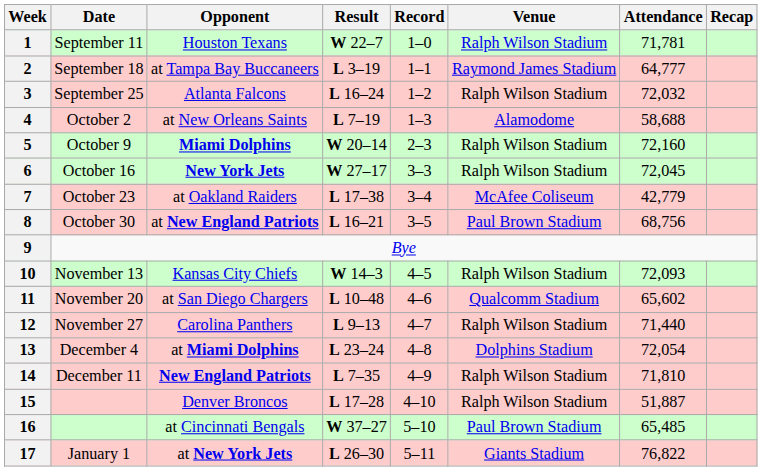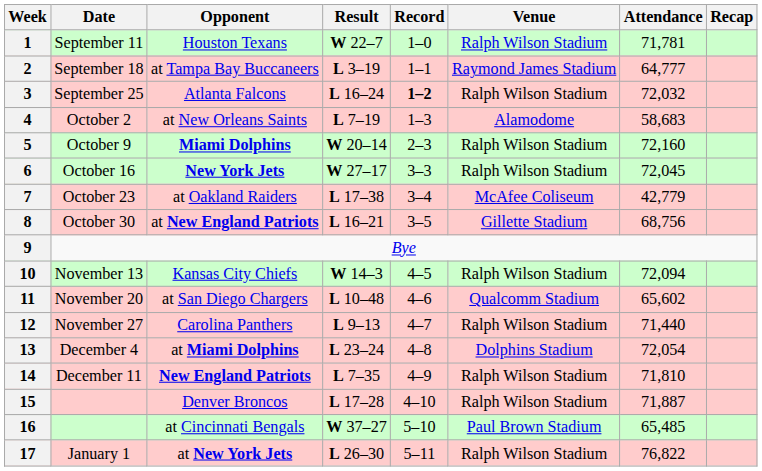(419, 94) normal -> (419, 94) bold
(663, 119) 58,688 -> (663, 119) 58,683
(534, 222) Paul Brown Stadium -> (534, 222) Gillette Stadium
(663, 273) 72,093 -> (663, 273) 72,094
(663, 401) 51,887 -> (663, 401) 71,887
(534, 453) Giants Stadium -> (534, 453) Ralph Wilson Stadium
